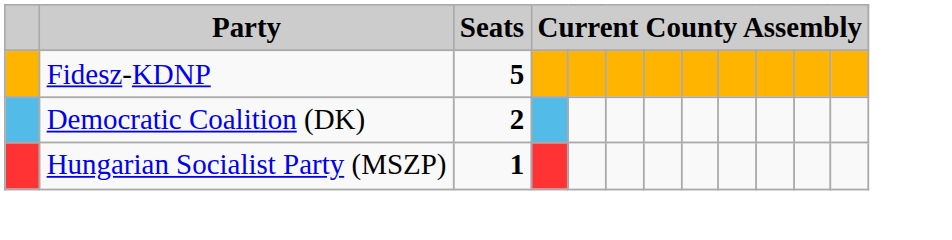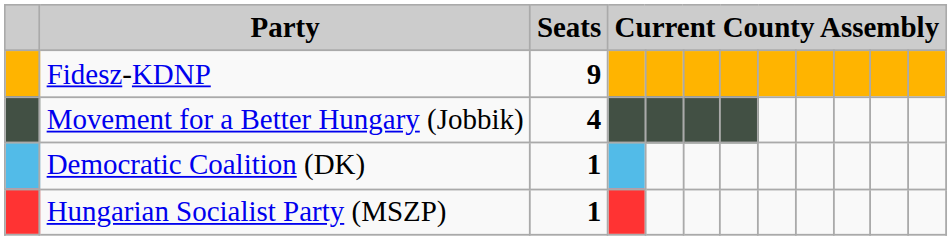(517, 73) 5 -> (594, 73) 9
+ row: (285, 119)
(517, 119) 2 -> (594, 165) 1
